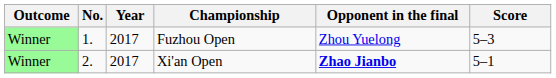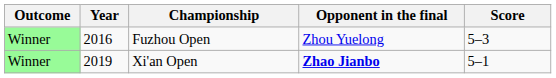- column: (93, 15)
(124, 38) 2017 -> (98, 38) 2016
(124, 61) 2017 -> (98, 61) 2019
